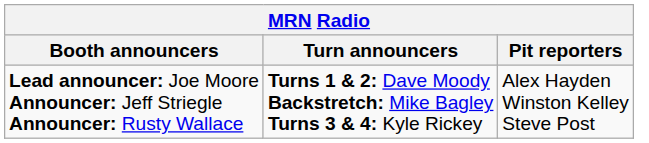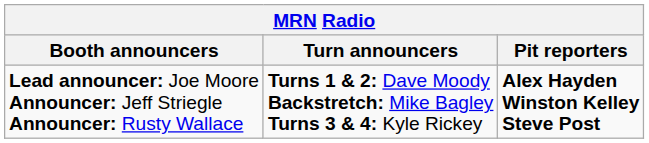(566, 102) normal -> (571, 102) bold
